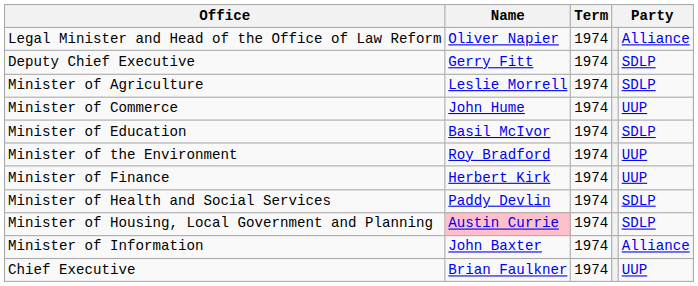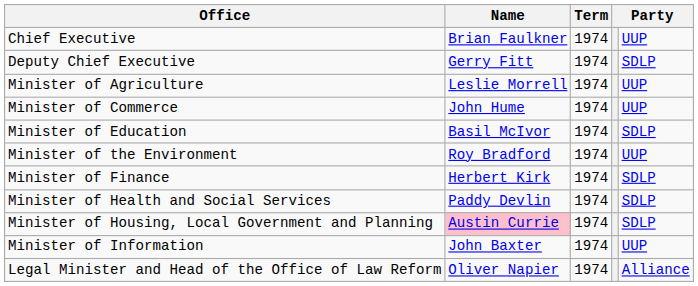rows swapped: (72, 270) <-> (225, 39)
(639, 85) SDLP -> (634, 85) UUP
(634, 178) UUP -> (639, 178) SDLP
(656, 247) Alliance -> (634, 247) UUP
